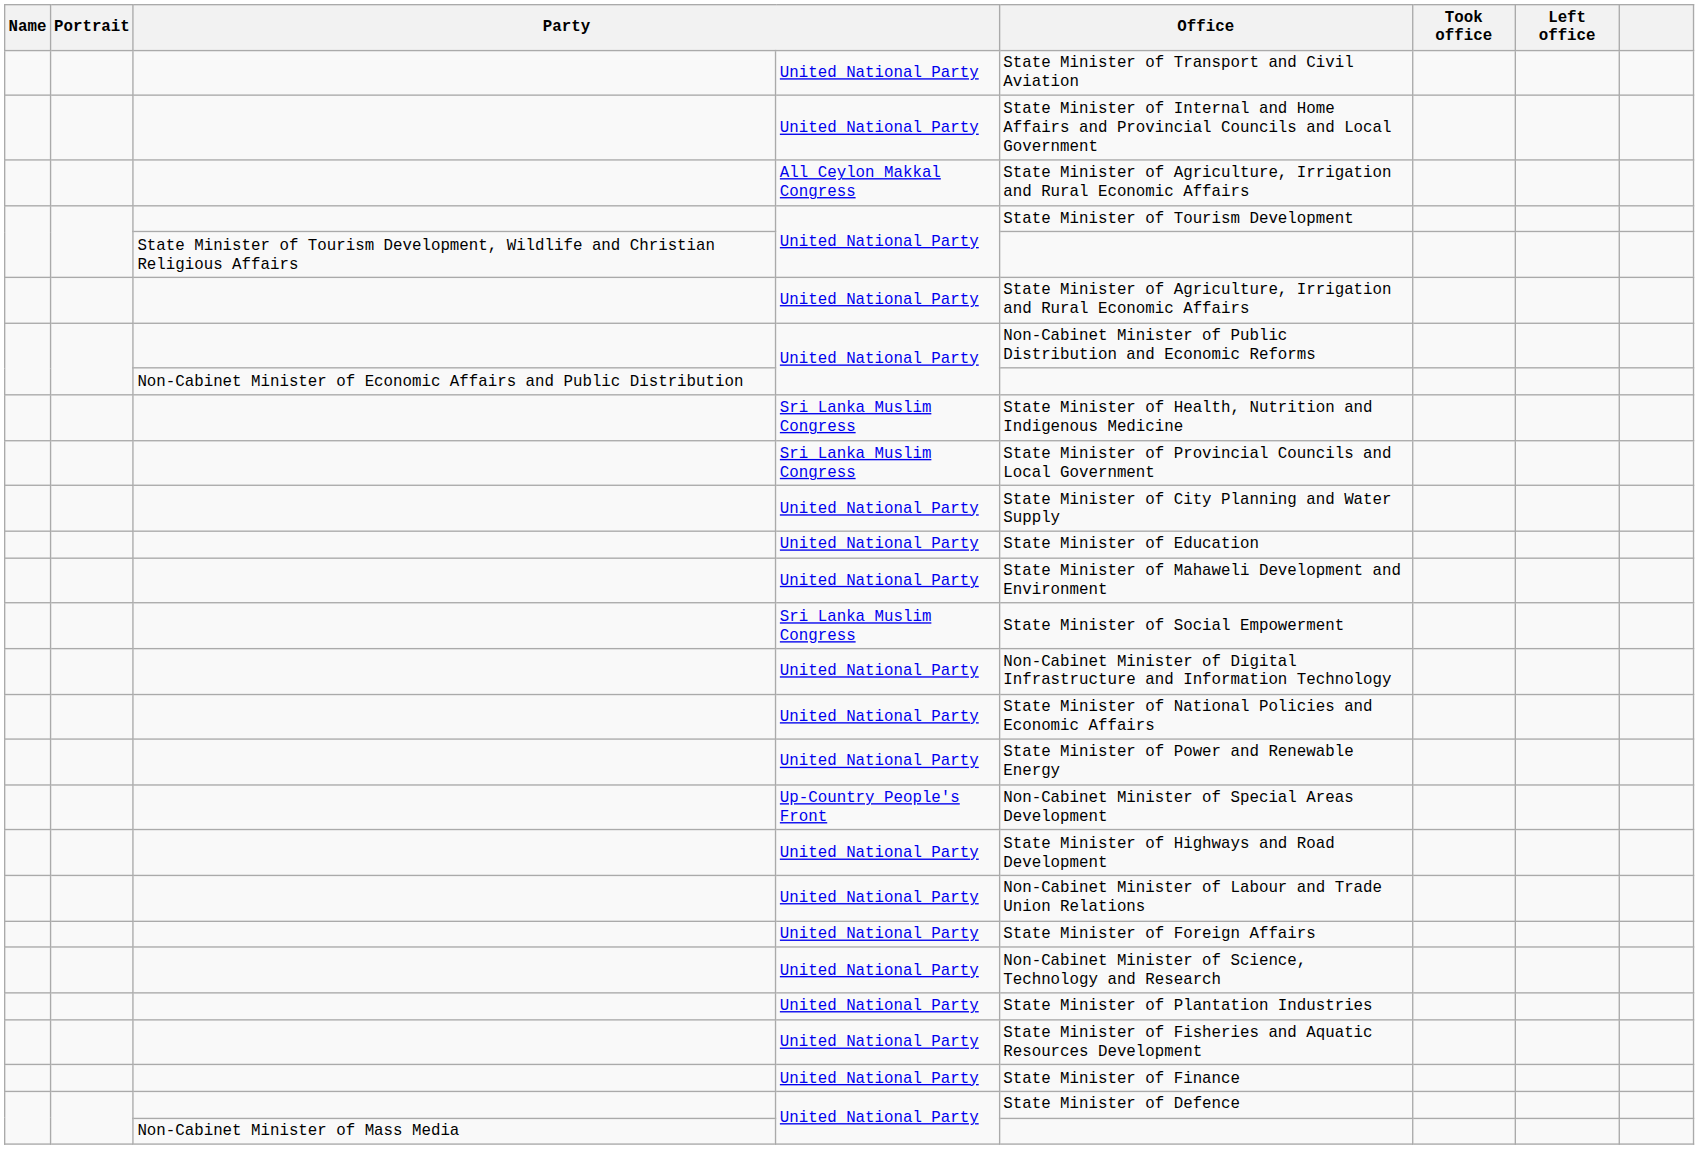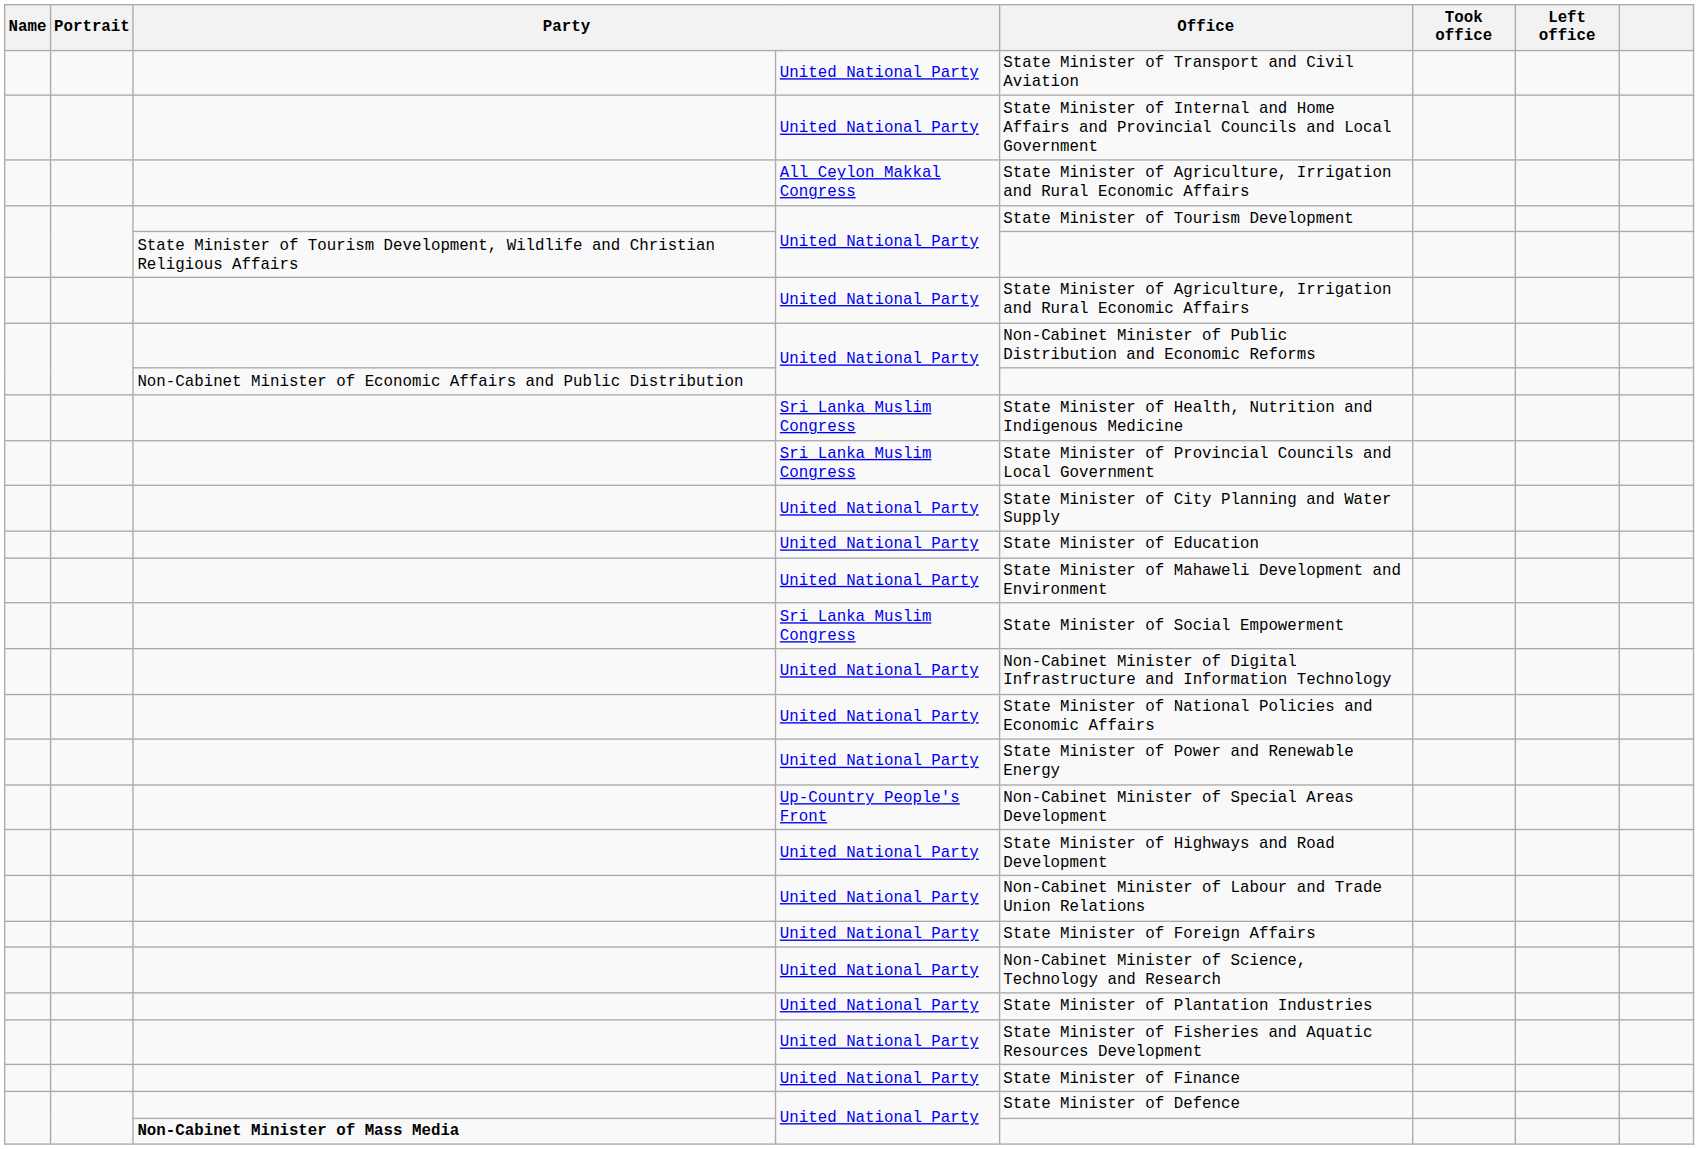(298, 1131) normal -> (298, 1131) bold
